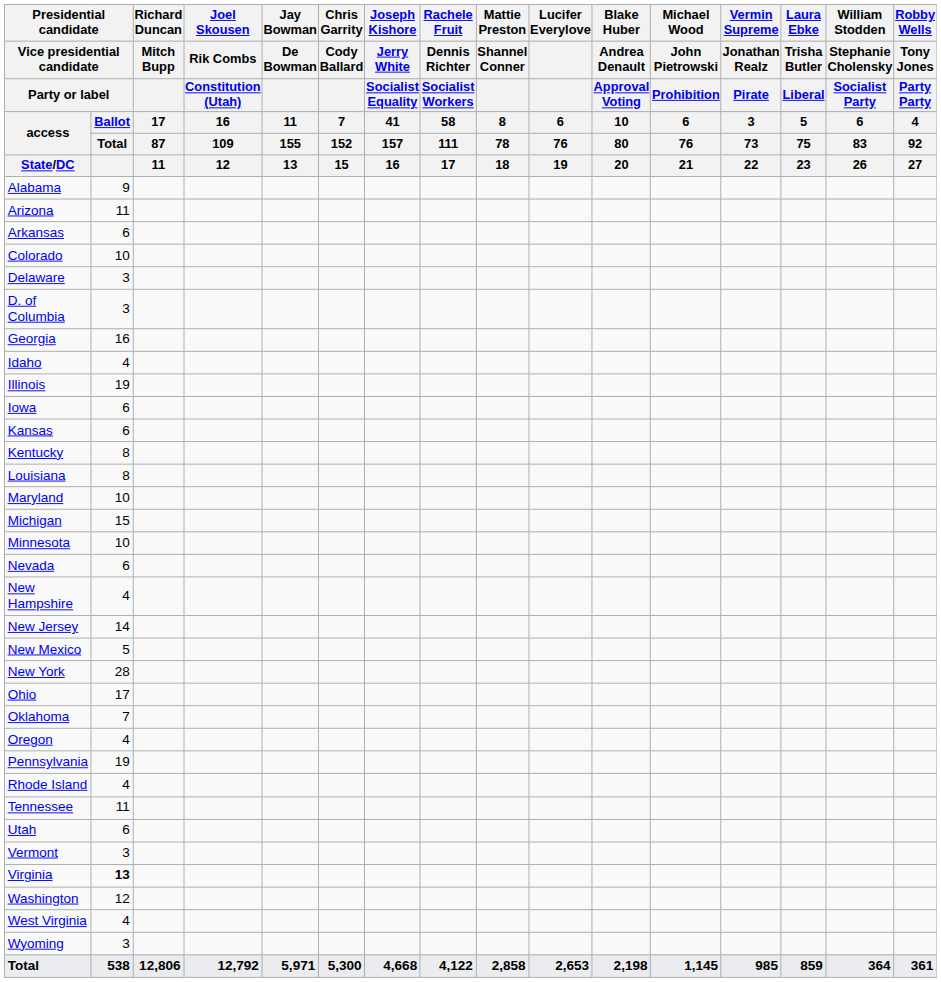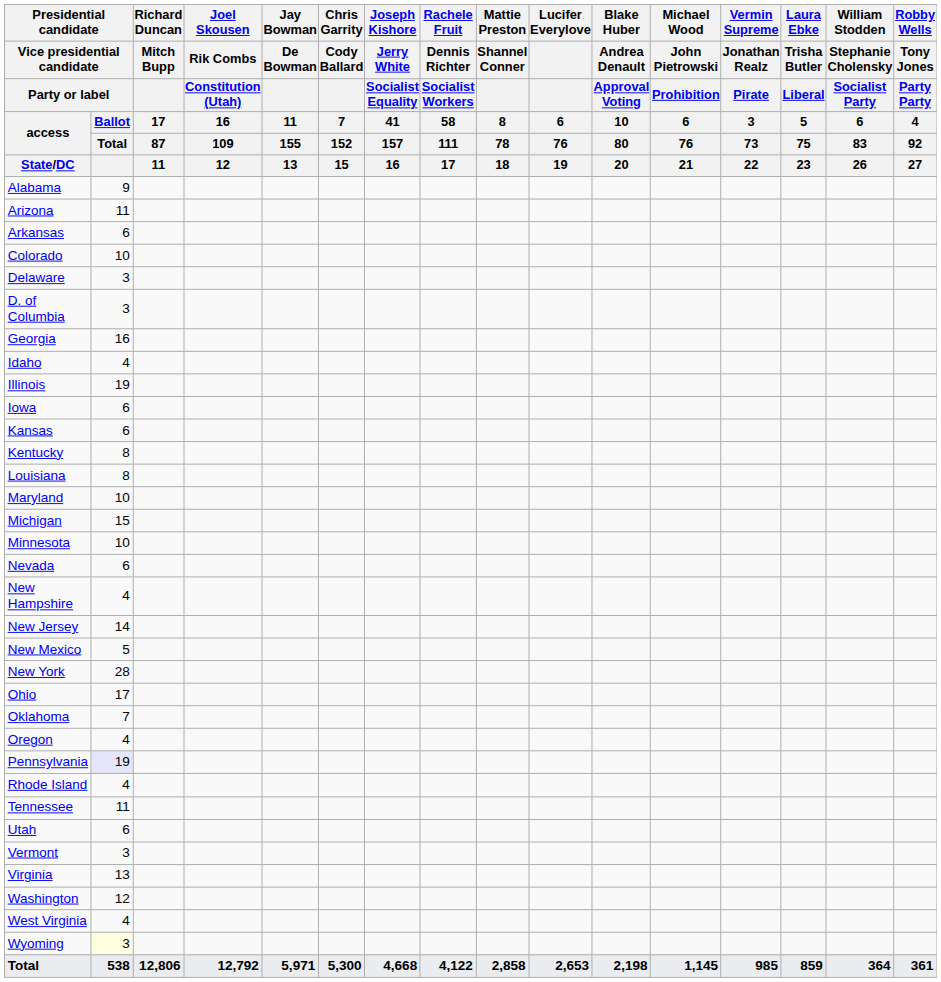(122, 762) no background -> (122, 762) lavender background
(122, 875) bold -> (122, 875) normal
(126, 943) no background -> (126, 943) lightyellow background
